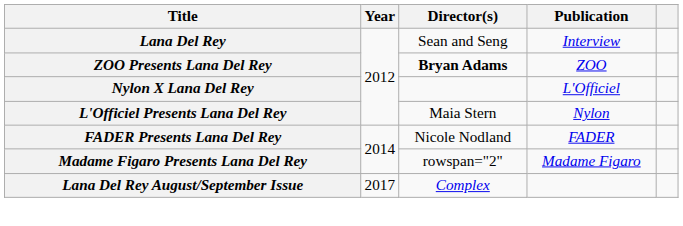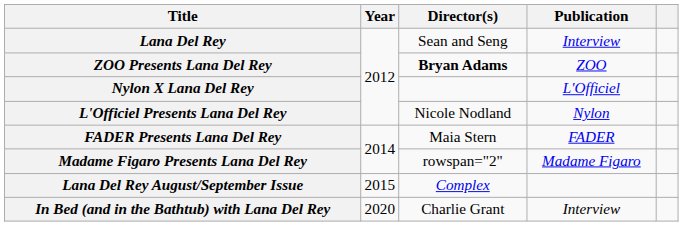(463, 112) Maia Stern -> (463, 112) Nicole Nodland
(463, 137) Nicole Nodland -> (463, 137) Maia Stern
(380, 185) 2017 -> (380, 185) 2015
+ row: (183, 209)
